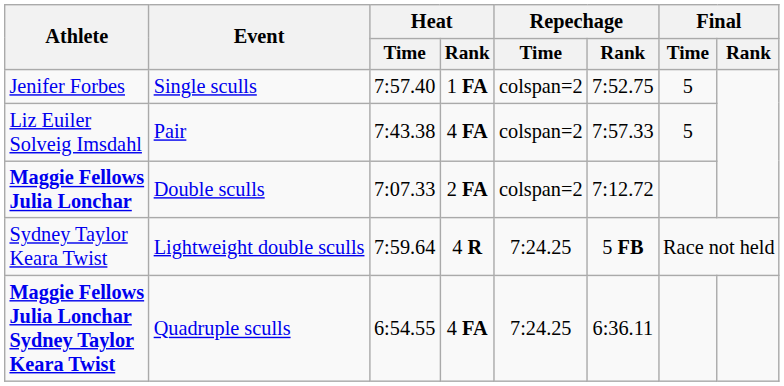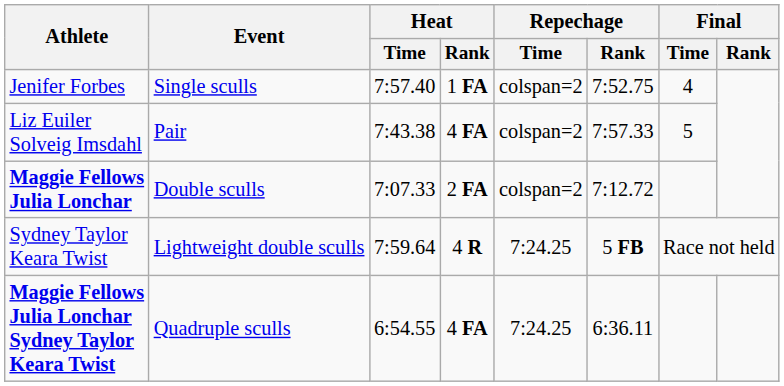(688, 86) 5 -> (688, 86) 4
